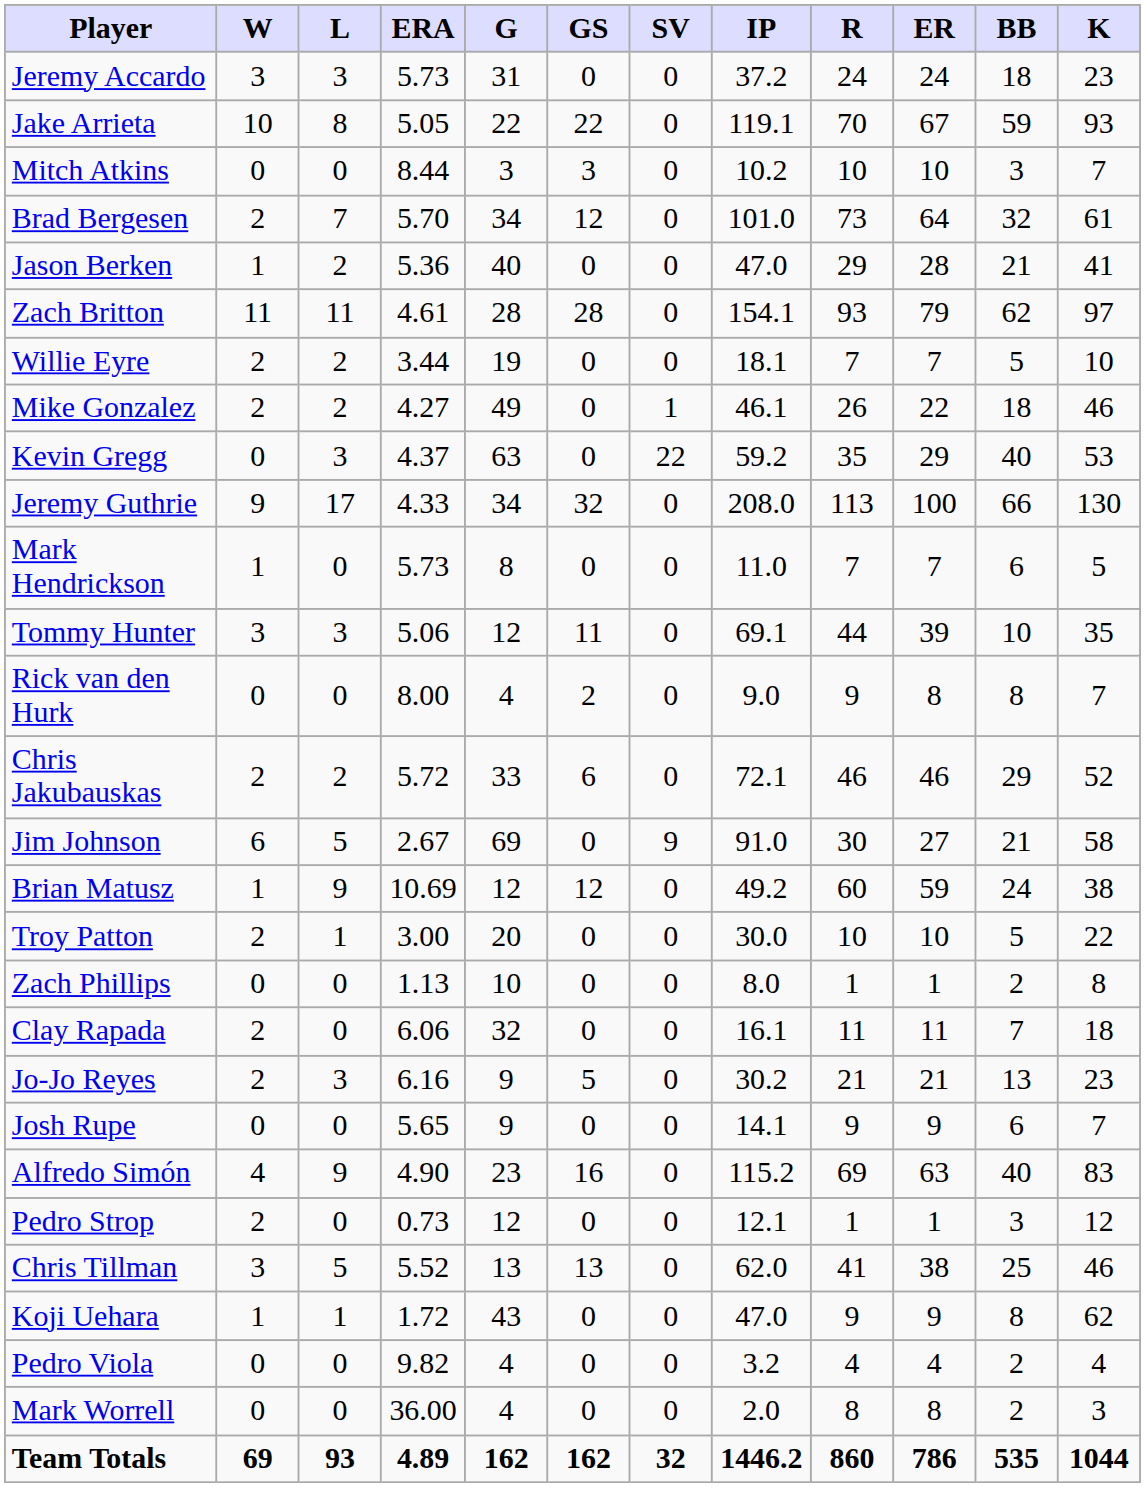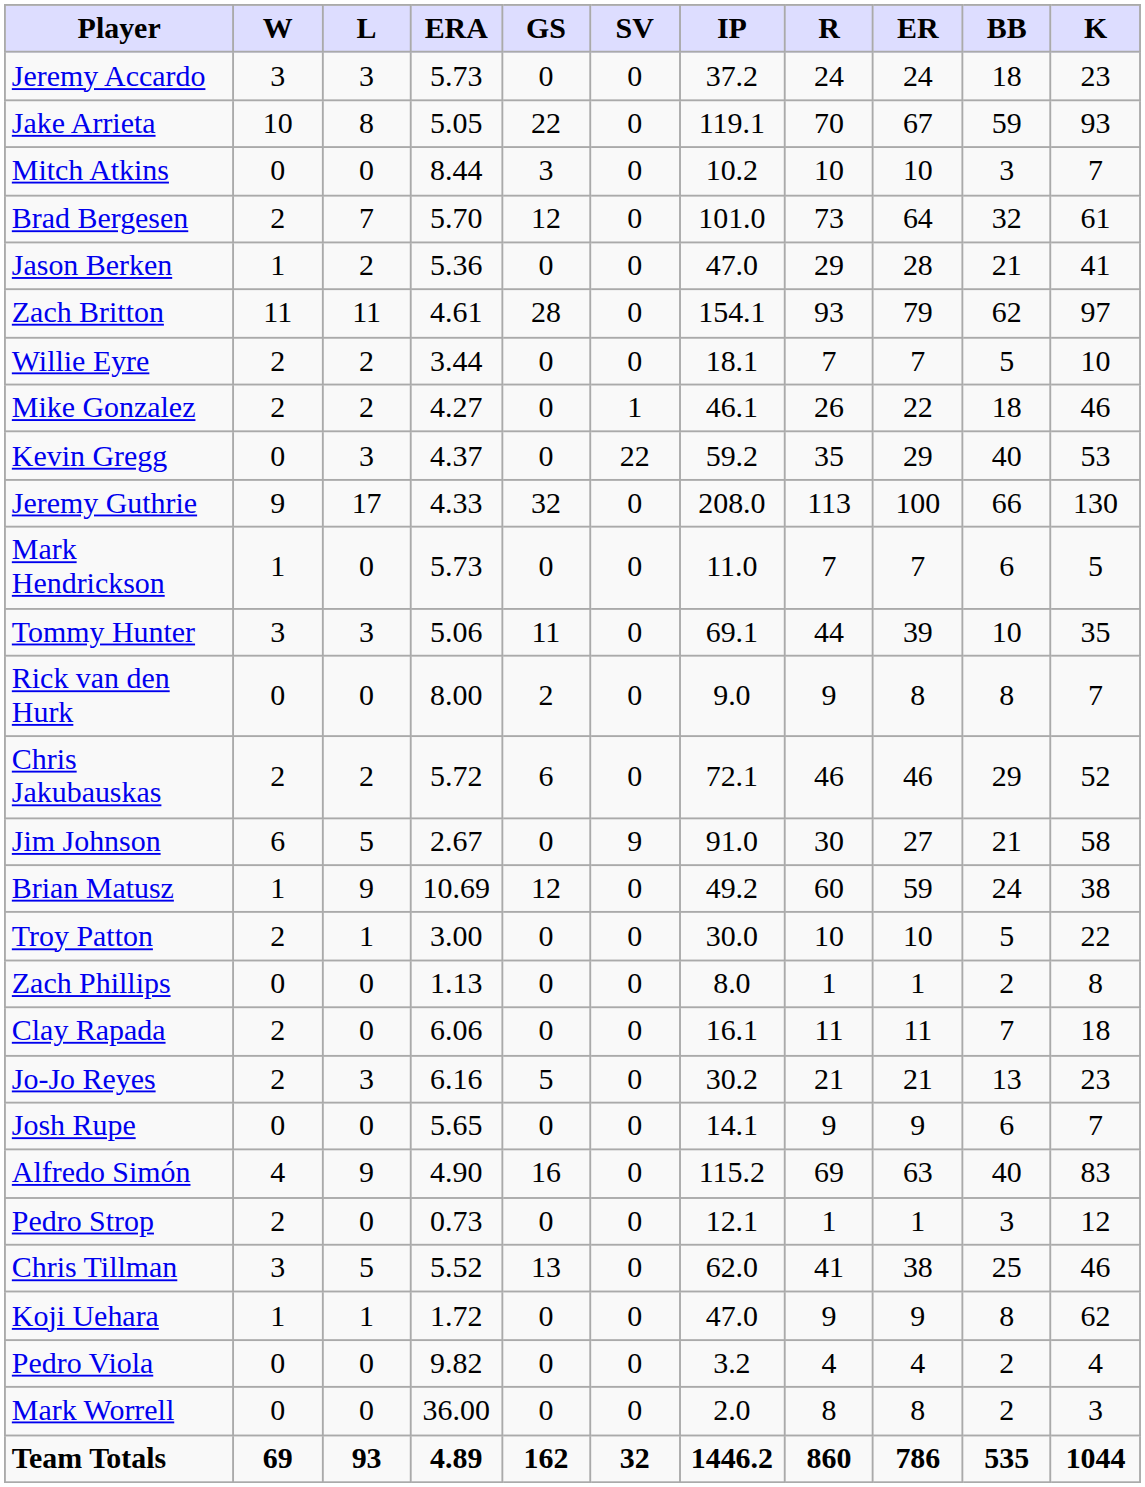- column: (506, 28)
